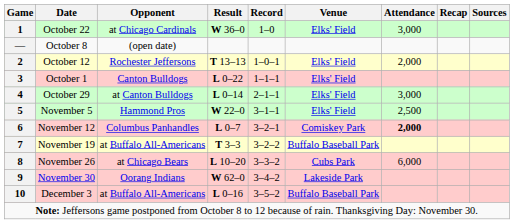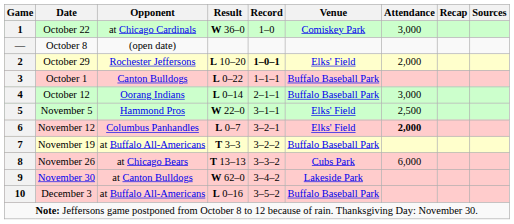(333, 29) Elks' Field -> (333, 29) Comiskey Park
(67, 62) October 12 -> (67, 62) October 29
(228, 62) T 13–13 -> (228, 62) L 10–20
(267, 62) normal -> (267, 62) bold
(333, 78) Elks' Field -> (333, 78) Buffalo Baseball Park
(67, 95) October 29 -> (67, 95) October 12
(153, 95) at Canton Bulldogs -> (153, 95) Oorang Indians
(333, 95) Elks' Field -> (333, 95) Buffalo Baseball Park
(333, 128) Comiskey Park -> (333, 128) Elks' Field
(228, 161) L 10–20 -> (228, 161) T 13–13
(153, 177) Oorang Indians -> (153, 177) at Canton Bulldogs
